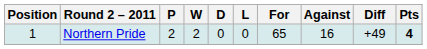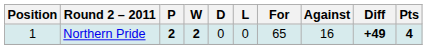(172, 34) normal -> (172, 34) bold
(196, 34) normal -> (196, 34) bold
(375, 34) normal -> (375, 34) bold
